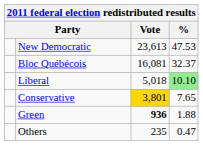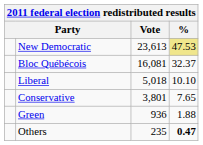(184, 47) no background -> (184, 47) khaki background
(184, 81) lightgreen background -> (184, 81) no background
(155, 98) gold background -> (155, 98) no background
(159, 115) bold -> (159, 115) normal
(186, 132) normal -> (186, 132) bold
